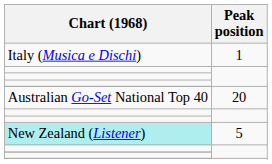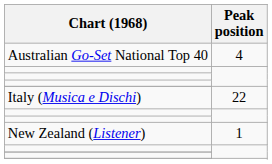(74, 54) Italy (Musica e Dischi) -> (108, 54) Australian Go-Set National Top 40
(239, 54) 1 -> (239, 54) 4
(108, 97) Australian Go-Set National Top 40 -> (74, 97) Italy (Musica e Dischi)
(239, 97) 20 -> (239, 97) 22
(77, 133) paleturquoise background -> (77, 133) no background
(239, 133) 5 -> (239, 133) 1
